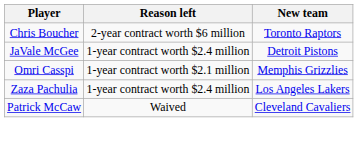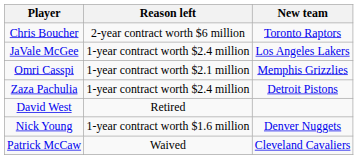(303, 51) Detroit Pistons -> (303, 51) Los Angeles Lakers
(303, 88) Los Angeles Lakers -> (303, 88) Detroit Pistons
+ row: (44, 107)
+ row: (44, 126)
